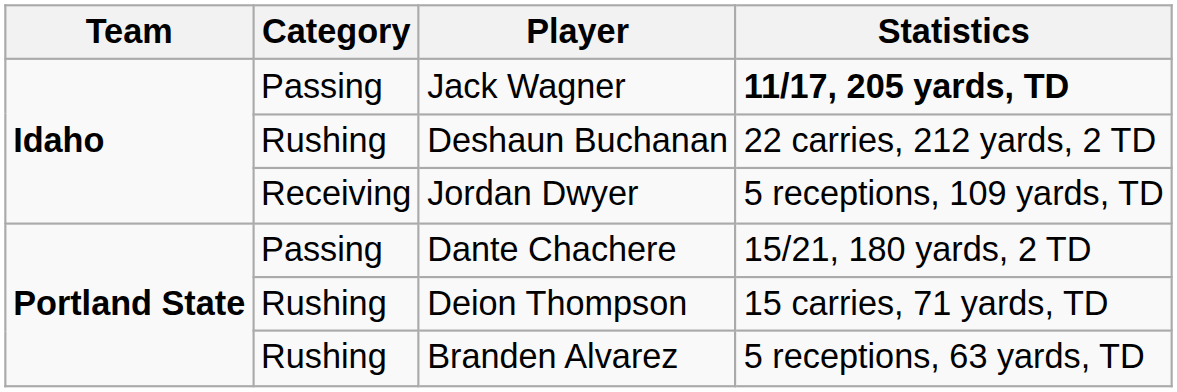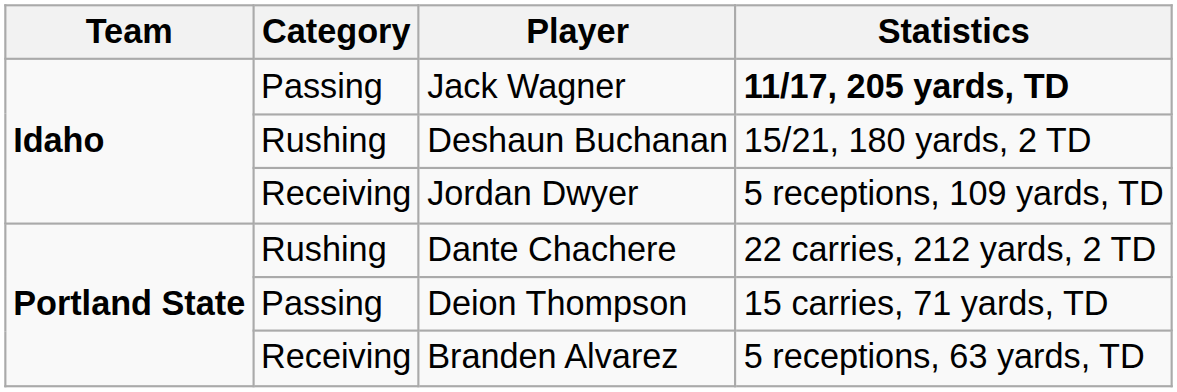(950, 140) 22 carries, 212 yards, 2 TD -> (918, 140) 15/21, 180 yards, 2 TD
(322, 249) Passing -> (324, 249) Rushing
(918, 249) 15/21, 180 yards, 2 TD -> (950, 249) 22 carries, 212 yards, 2 TD
(324, 303) Rushing -> (322, 303) Passing
(324, 357) Rushing -> (336, 357) Receiving
